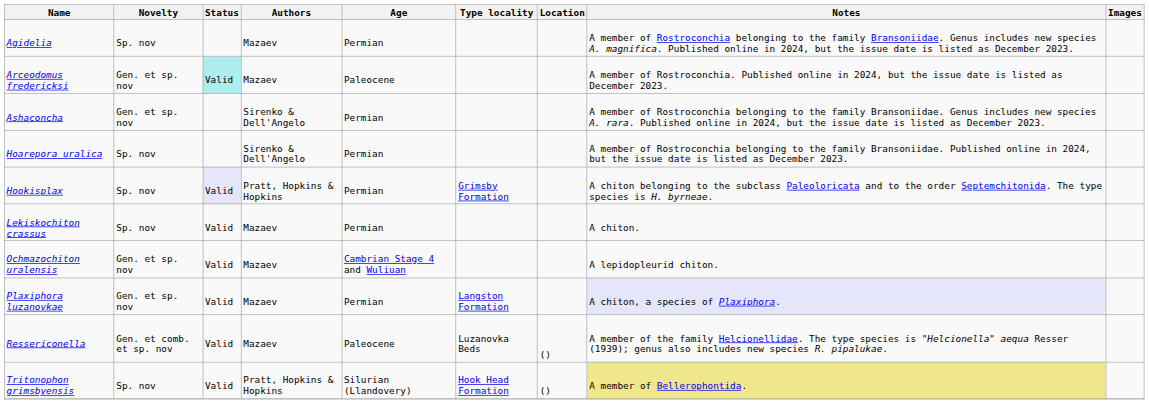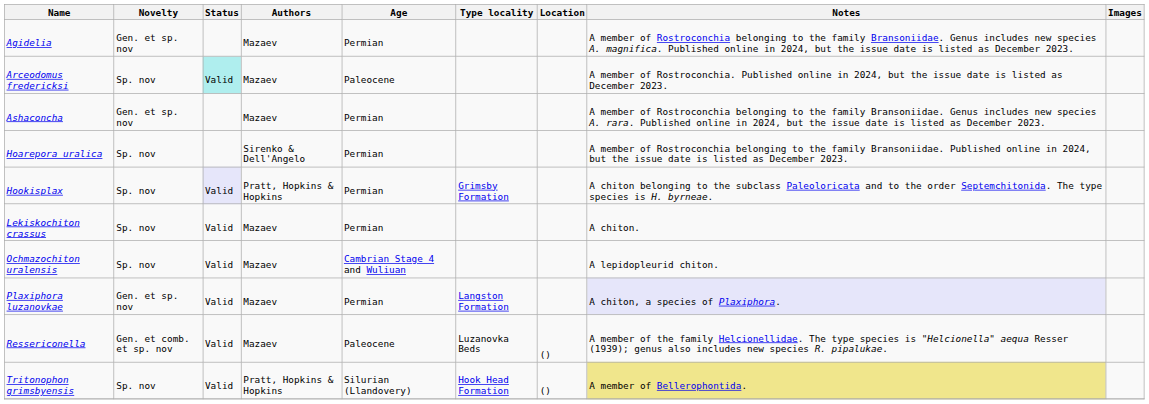(136, 43) Sp. nov -> (147, 43) Gen. et sp. nov
(147, 80) Gen. et sp. nov -> (136, 80) Sp. nov
(274, 117) Sirenko & Dell'Angelo -> (260, 117) Mazaev
(147, 265) Gen. et sp. nov -> (136, 265) Sp. nov
